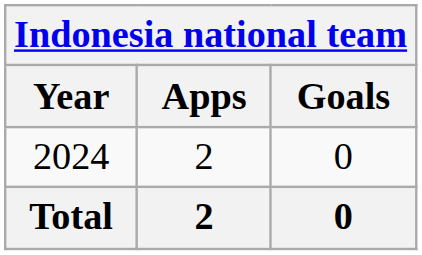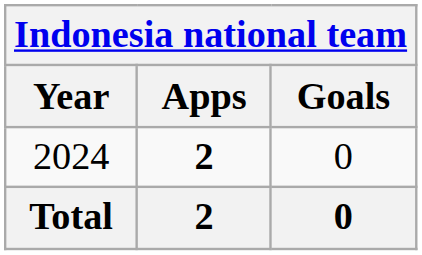(204, 156) normal -> (204, 156) bold
